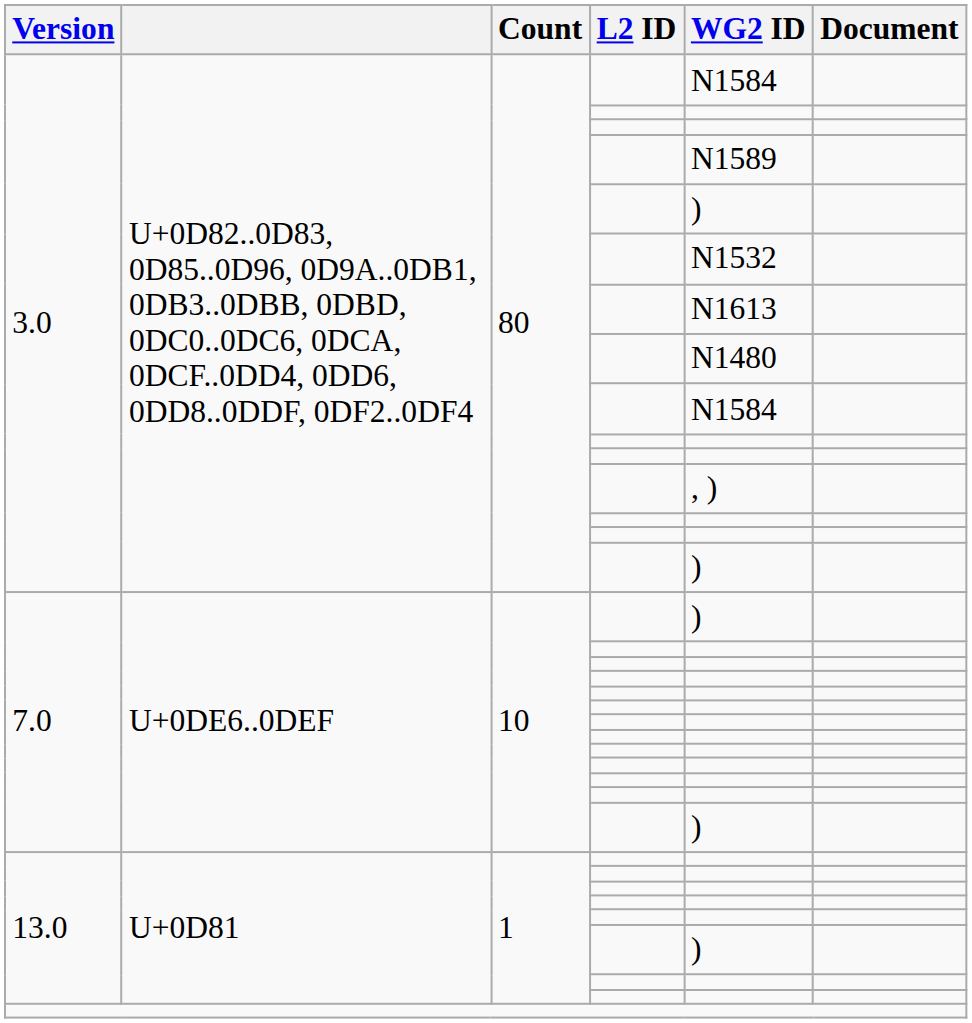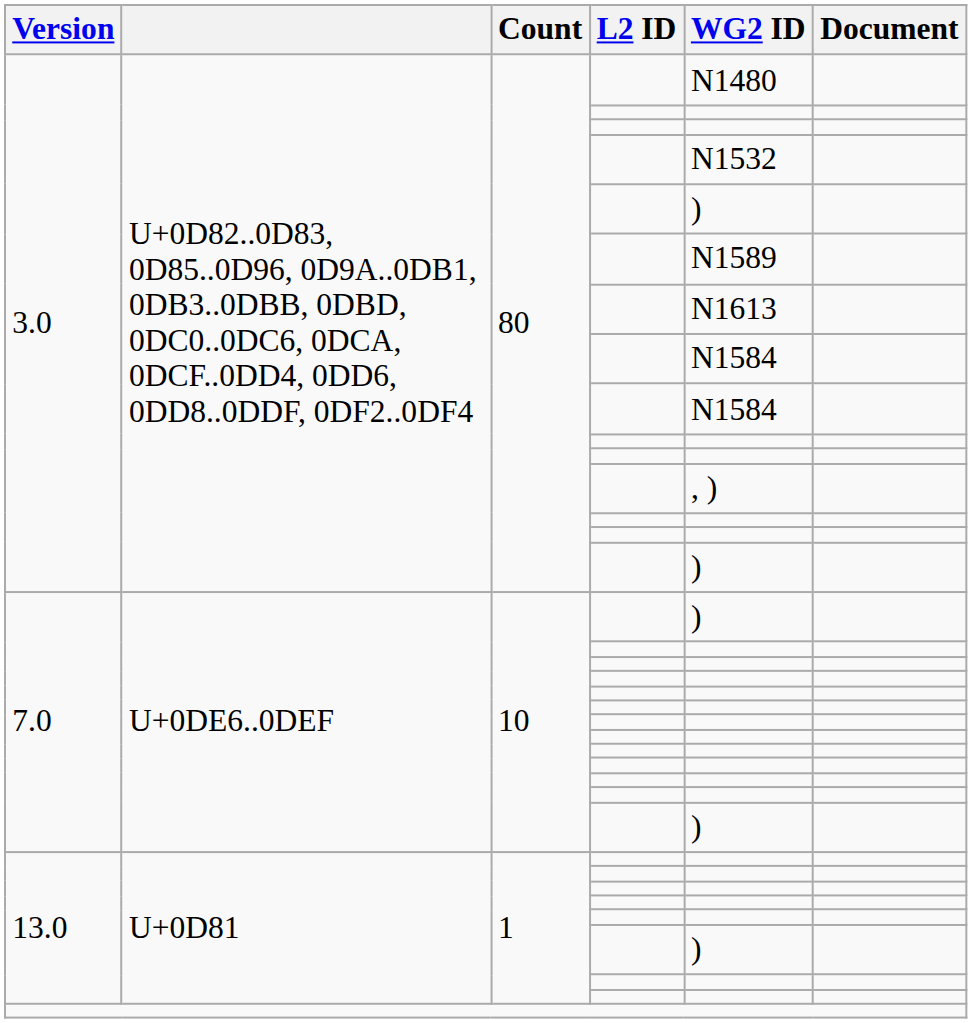(734, 79) N1584 -> (734, 79) N1480
(734, 158) N1589 -> (734, 158) N1532
(734, 258) N1532 -> (734, 258) N1589
(734, 358) N1480 -> (734, 358) N1584
